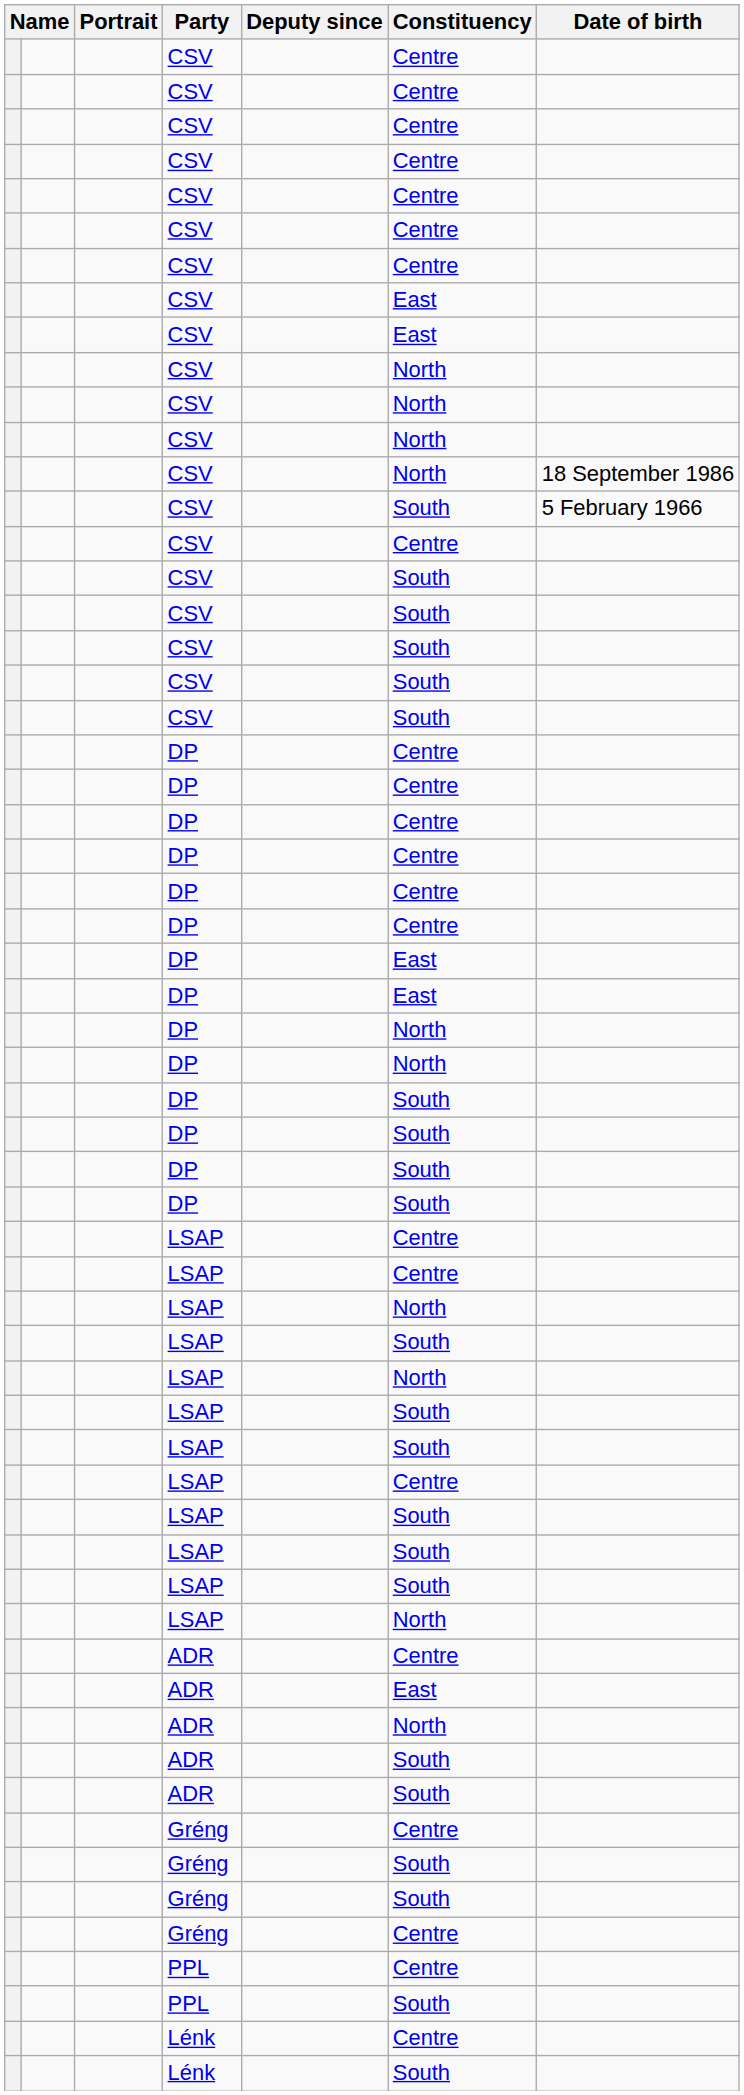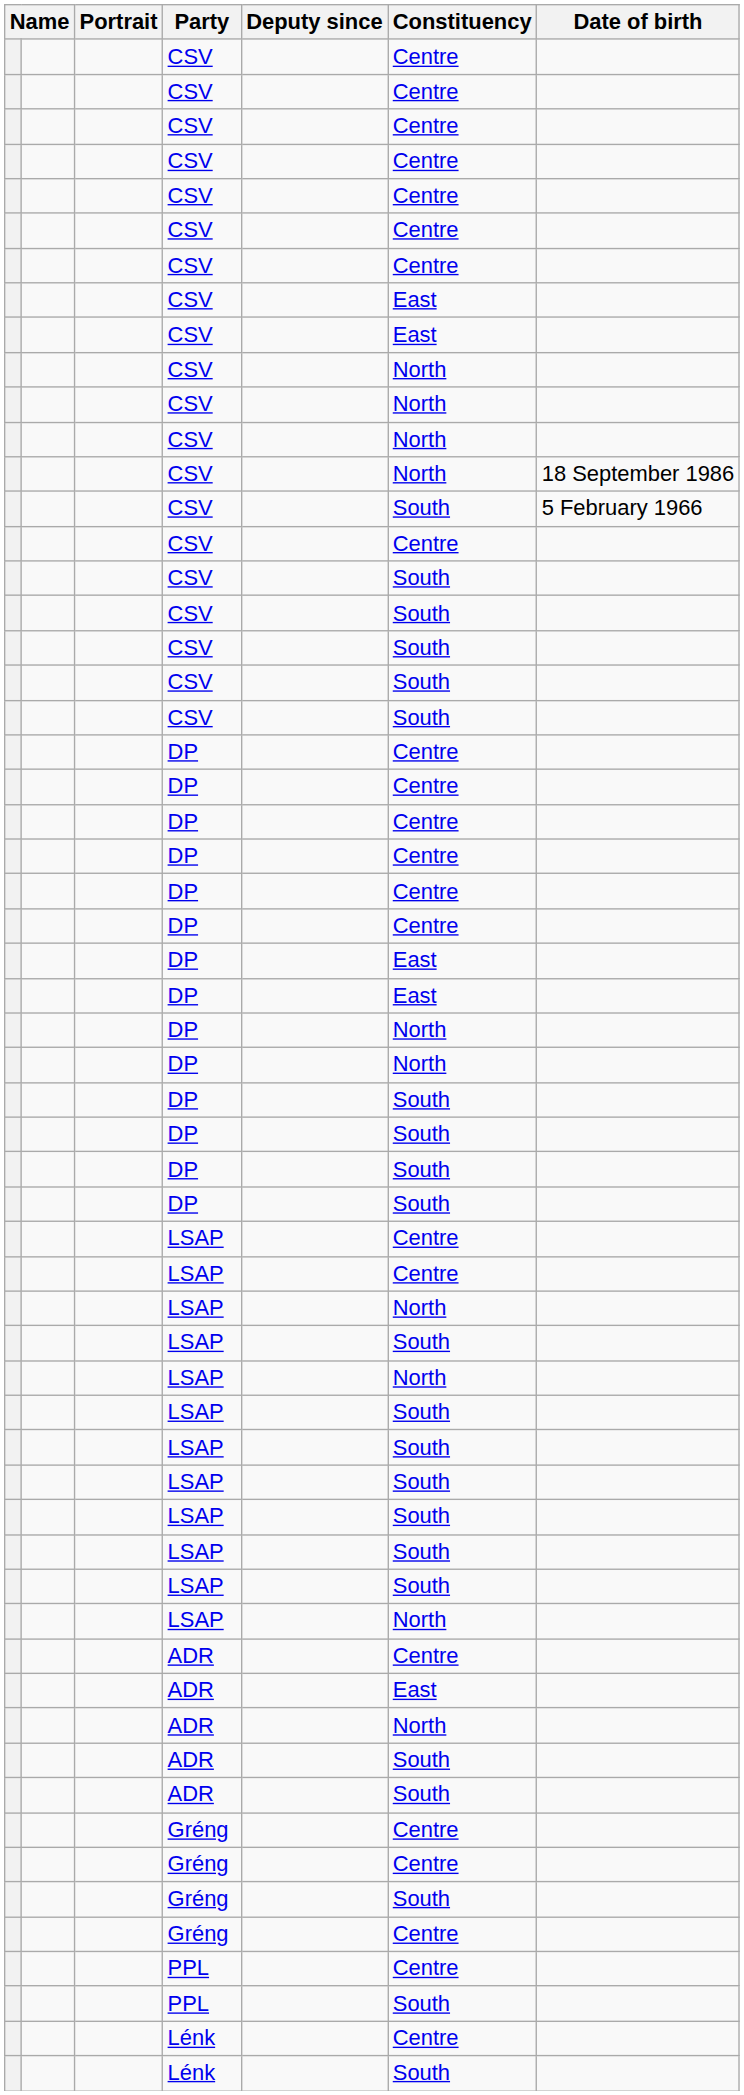(426, 1481) Centre -> (421, 1481) South
(421, 1864) South -> (426, 1864) Centre
